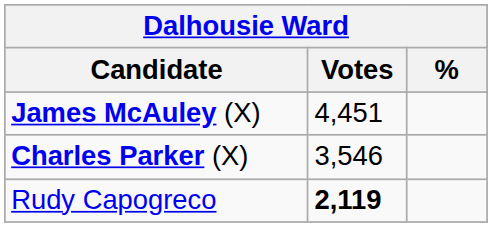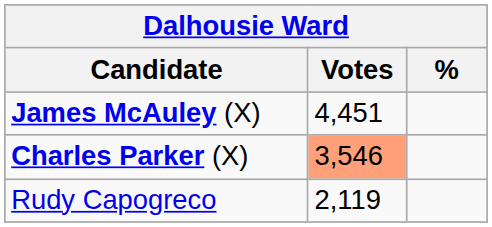(349, 156) no background -> (349, 156) lightsalmon background
(348, 199) bold -> (348, 199) normal
